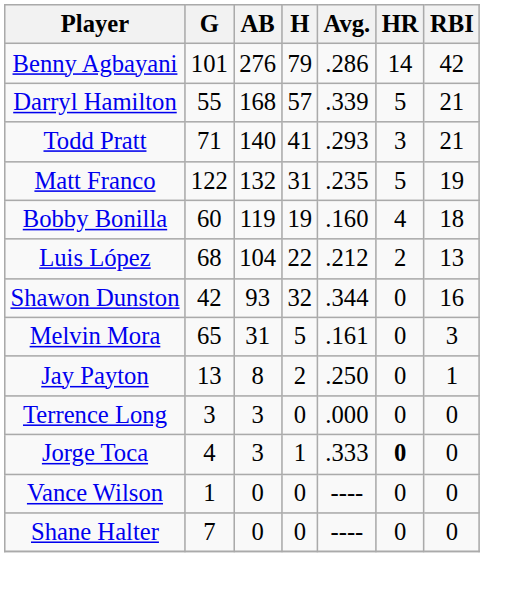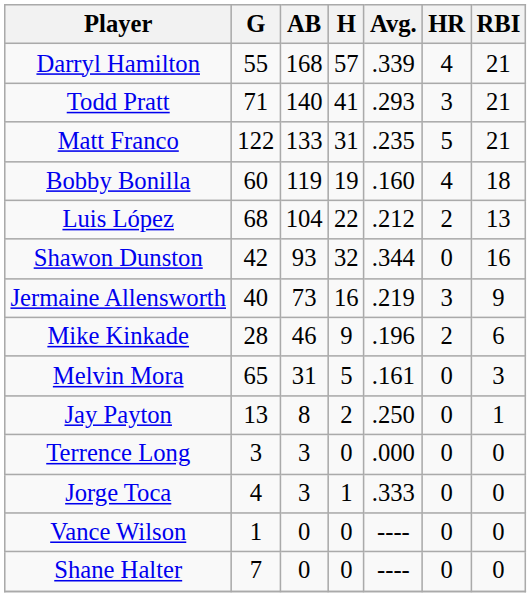- row: (95, 63)
(400, 102) 5 -> (447, 63) 4
(258, 180) 132 -> (304, 141) 133
(452, 180) 19 -> (498, 141) 21
+ row: (118, 297)
+ row: (118, 336)
(400, 453) bold -> (447, 492) normal
